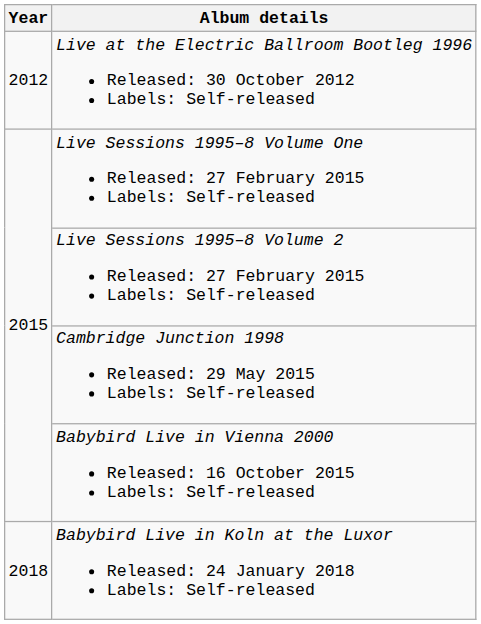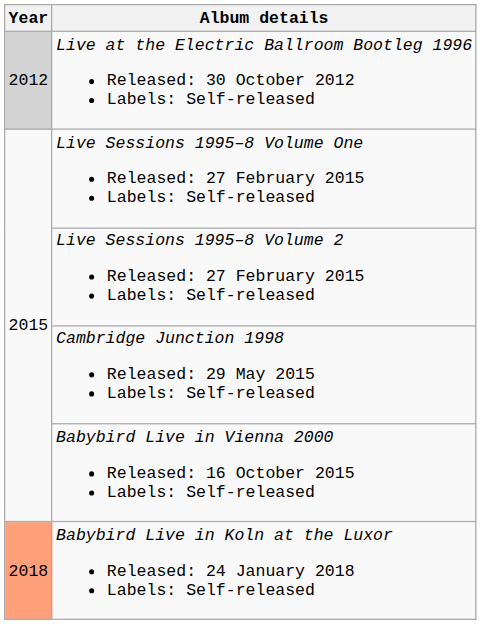(28, 81) no background -> (28, 81) lightgrey background
(28, 571) no background -> (28, 571) lightsalmon background
